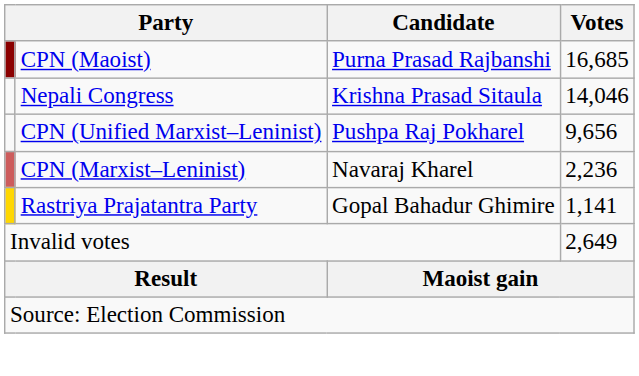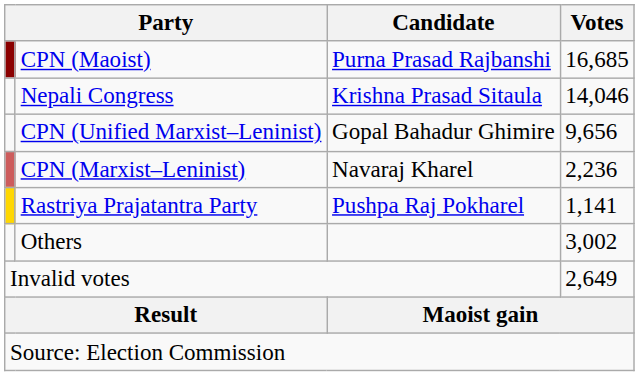(428, 132) Pushpa Raj Pokharel -> (443, 132) Gopal Bahadur Ghimire
(443, 205) Gopal Bahadur Ghimire -> (428, 205) Pushpa Raj Pokharel
+ row: (51, 242)
